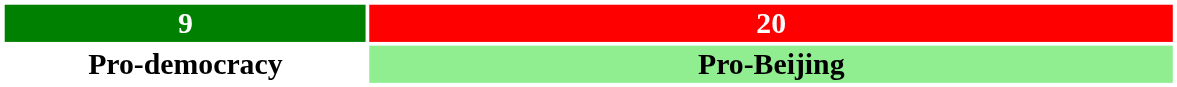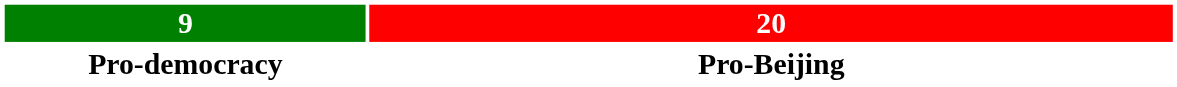(771, 63) lightgreen background -> (771, 63) no background
